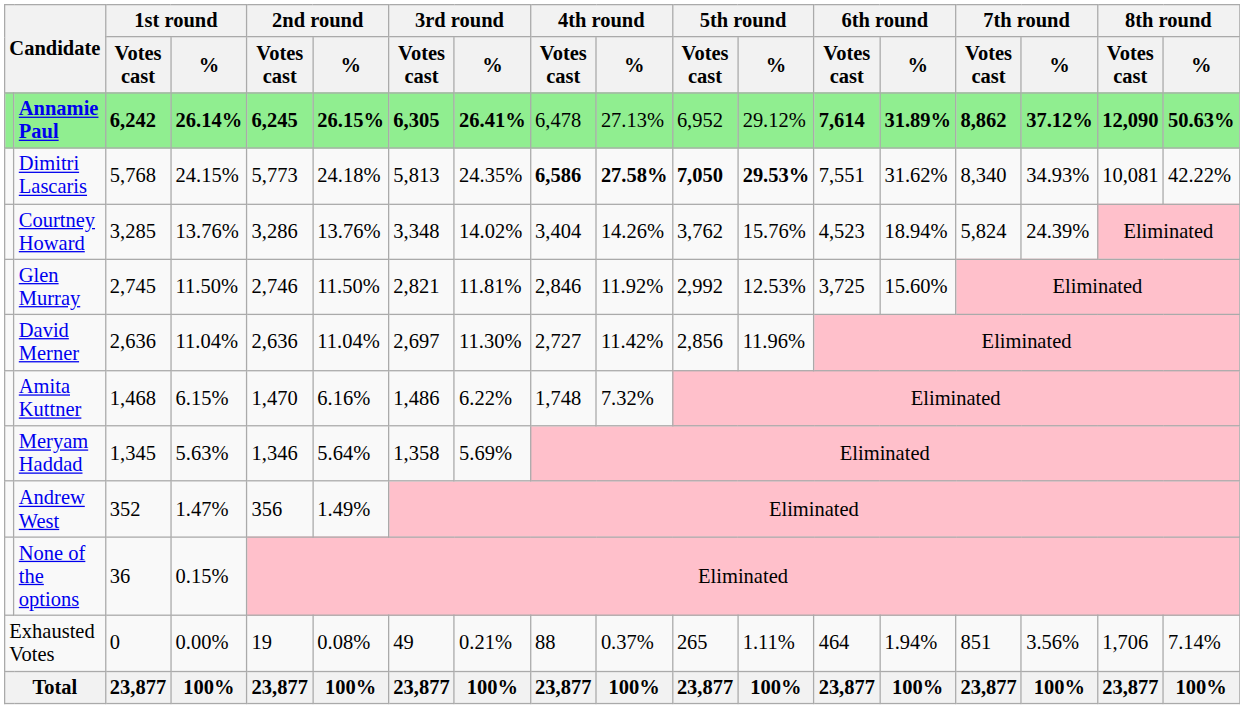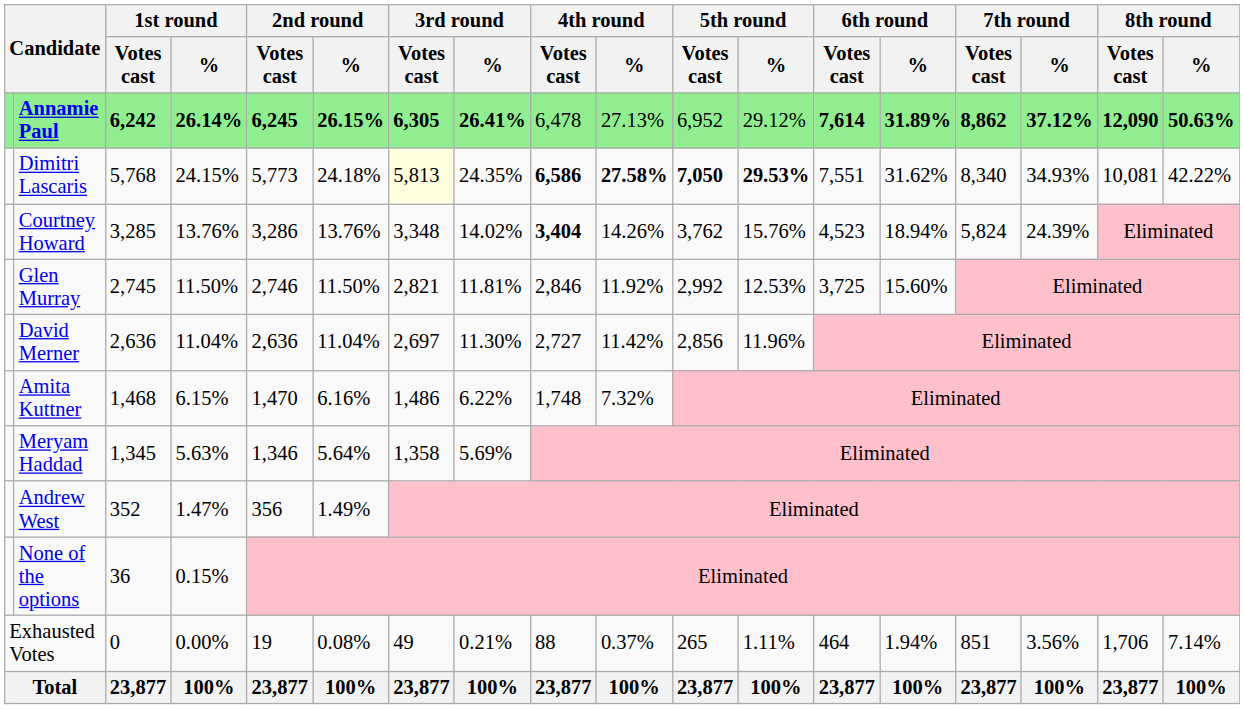(416, 175) no background -> (416, 175) lightyellow background
(558, 231) normal -> (558, 231) bold
